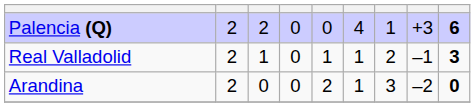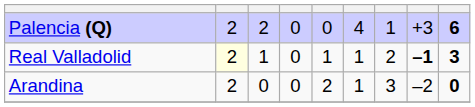(232, 57) no background -> (232, 57) lightyellow background
(423, 57) normal -> (423, 57) bold
